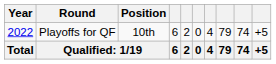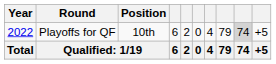(243, 31) no background -> (243, 31) lightgrey background
